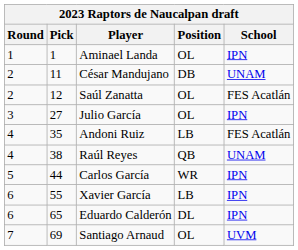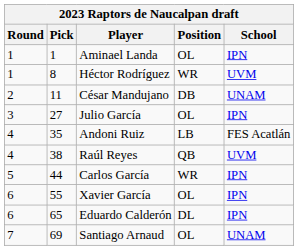+ row: (124, 74)
- row: (111, 94)
(246, 154) UNAM -> (242, 154) UVM
(186, 194) LB -> (186, 194) OL
(242, 235) UVM -> (246, 235) UNAM
